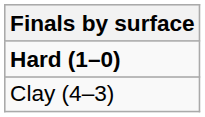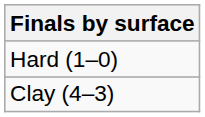(65, 59) bold -> (64, 59) normal
